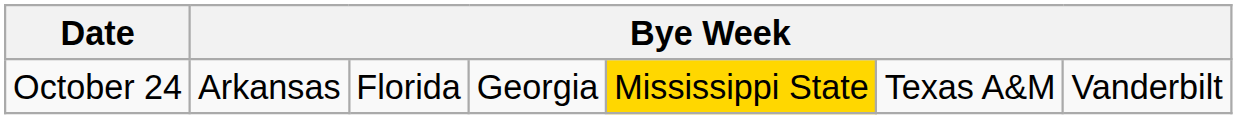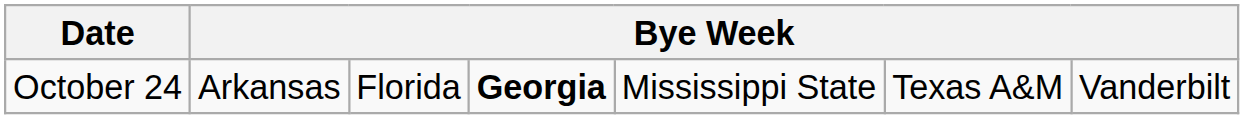(538, 87) normal -> (541, 87) bold
(741, 87) gold background -> (749, 87) no background
